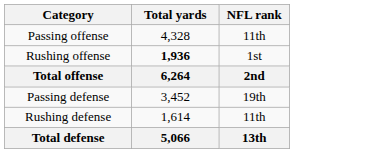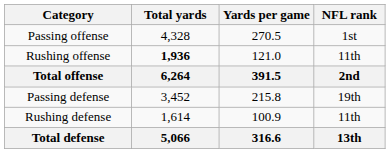+ column: (266, 14)
(254, 35) 11th -> (349, 35) 1st
(254, 55) 1st -> (349, 55) 11th
